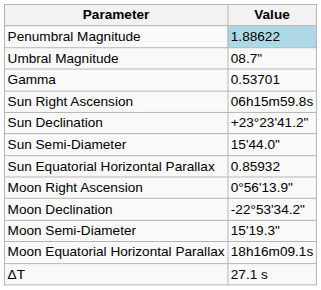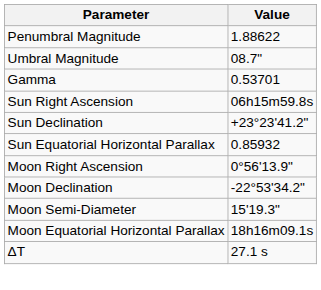(255, 36) lightblue background -> (255, 36) no background
- row: (67, 144)
